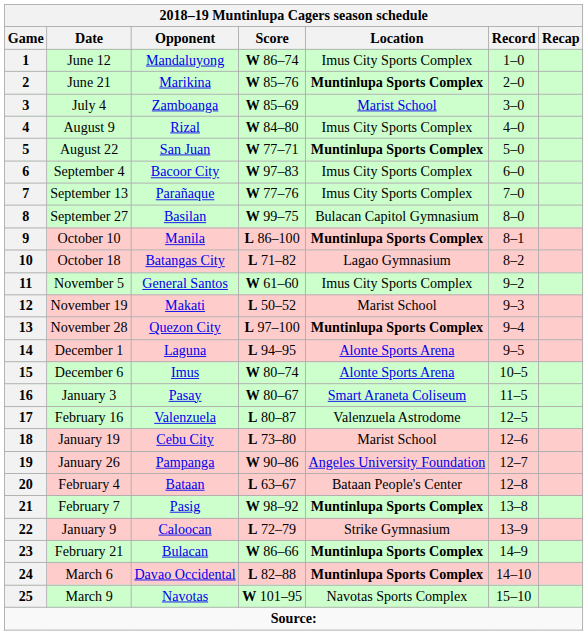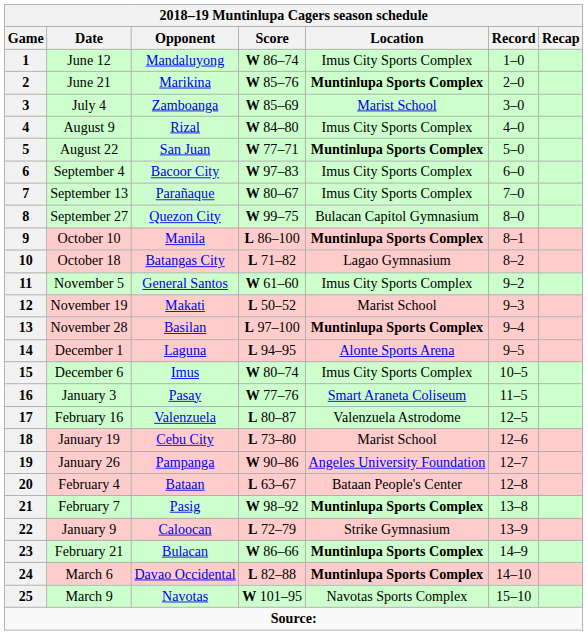(272, 194) W 77–76 -> (272, 194) W 80–67
(185, 216) Basilan -> (185, 216) Quezon City
(185, 328) Quezon City -> (185, 328) Basilan
(397, 372) Alonte Sports Arena -> (397, 372) Imus City Sports Complex
(272, 395) W 80–67 -> (272, 395) W 77–76
